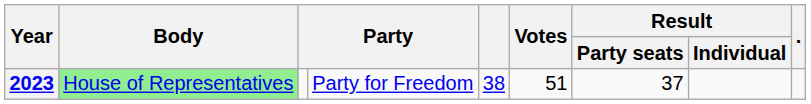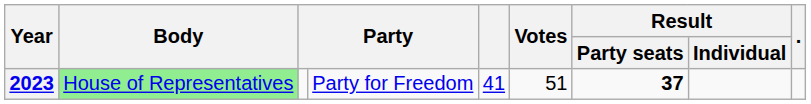(494, 84) 38 -> (494, 84) 41
(672, 84) normal -> (672, 84) bold
